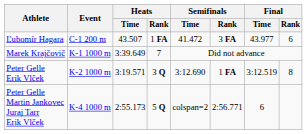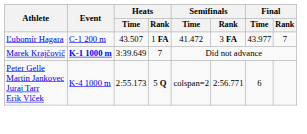(291, 39) 6 -> (285, 39) 7
(90, 53) normal -> (90, 53) bold
- row: (26, 73)
